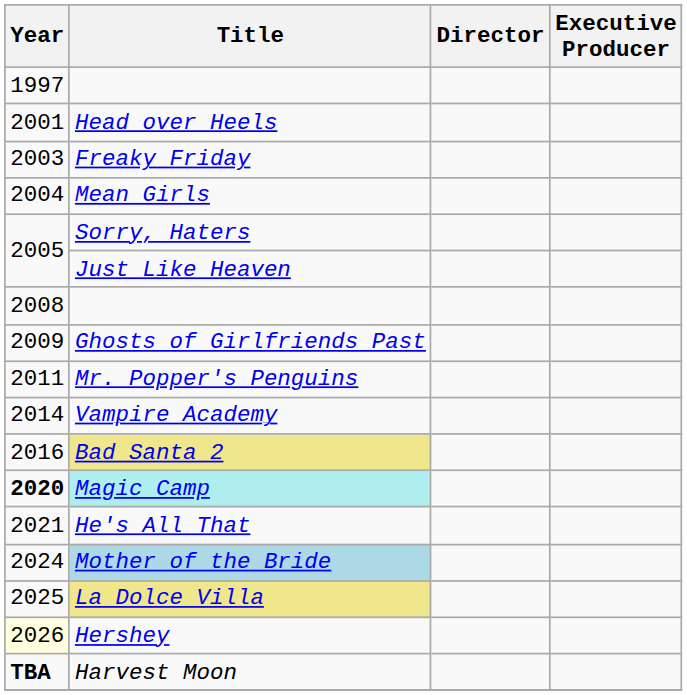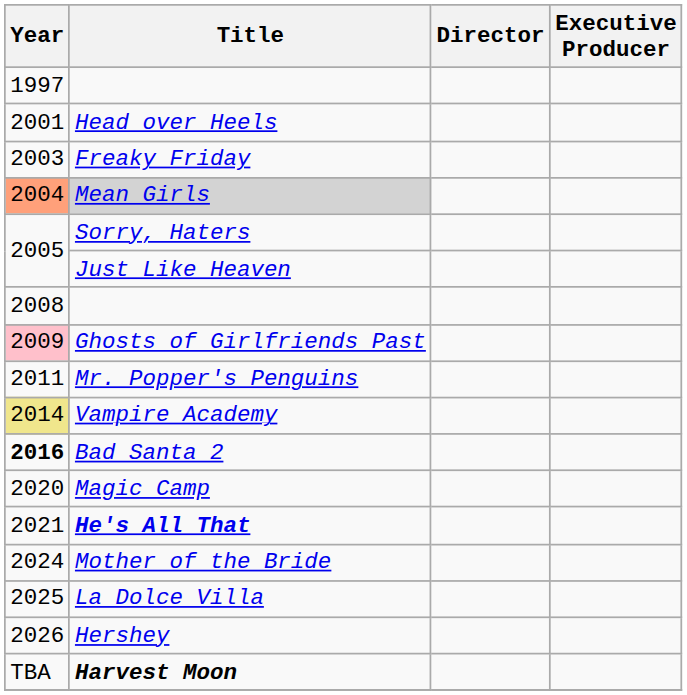(37, 196) no background -> (37, 196) lightsalmon background
(142, 196) no background -> (142, 196) lightgrey background
(37, 342) no background -> (37, 342) pink background
(37, 416) no background -> (37, 416) khaki background
(37, 452) normal -> (37, 452) bold
(149, 452) khaki background -> (149, 452) no background
(37, 489) bold -> (37, 489) normal
(142, 489) paleturquoise background -> (142, 489) no background
(163, 526) normal -> (163, 526) bold
(203, 562) lightblue background -> (203, 562) no background
(169, 599) khaki background -> (169, 599) no background
(37, 636) lightyellow background -> (37, 636) no background
(30, 672) bold -> (30, 672) normal
(156, 672) normal -> (156, 672) bold
